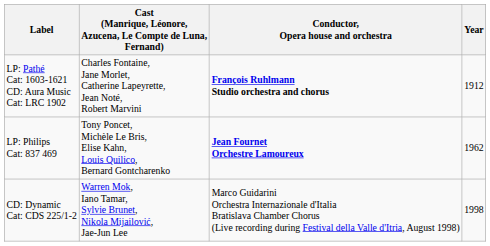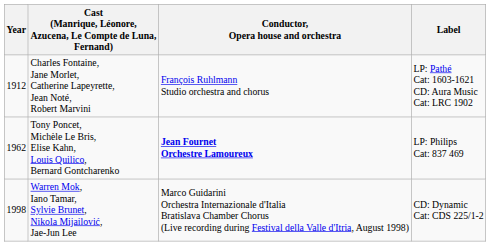columns swapped: (474, 29) <-> (42, 29)
(270, 86) bold -> (215, 86) normal
